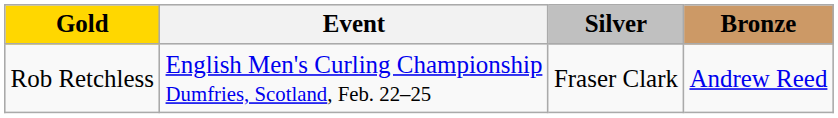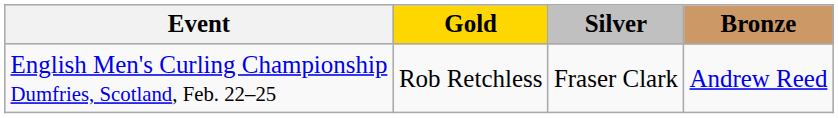columns swapped: (354, 24) <-> (82, 24)
